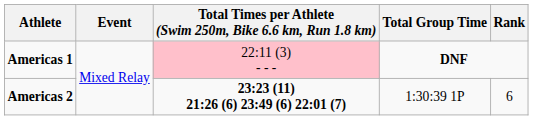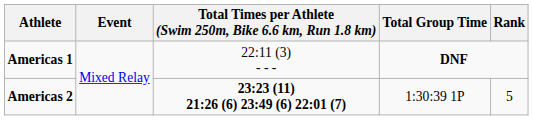(266, 59) pink background -> (266, 59) no background
(509, 96) 6 -> (509, 96) 5
